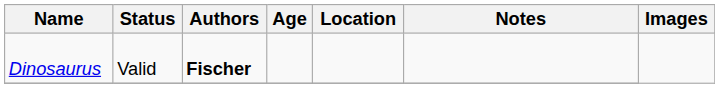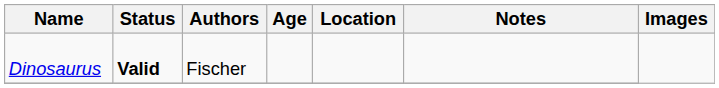(137, 68) normal -> (139, 68) bold
(219, 68) bold -> (216, 68) normal
